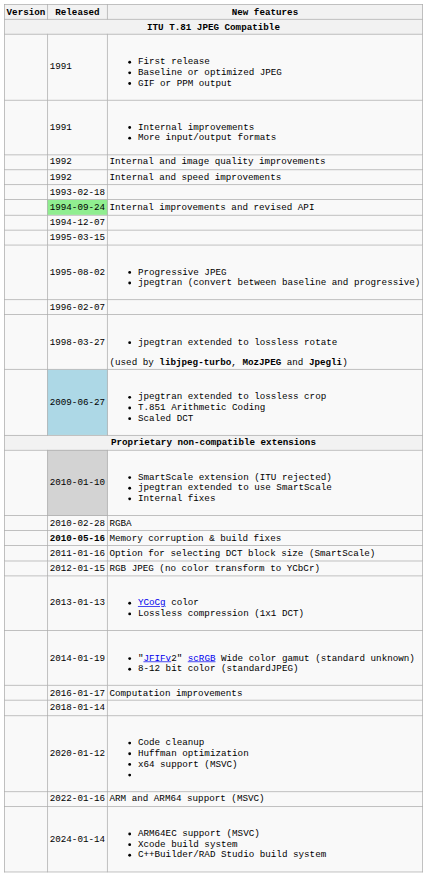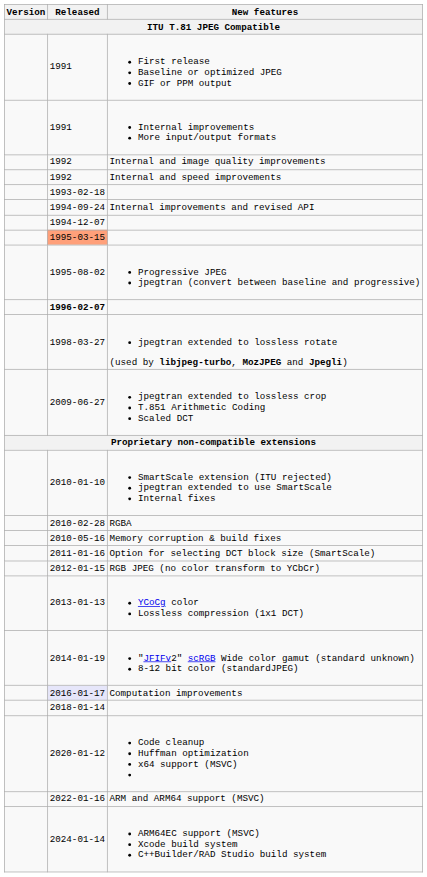(77, 207) lightgreen background -> (77, 207) no background
(77, 237) no background -> (77, 237) lightsalmon background
(77, 307) normal -> (77, 307) bold
(77, 402) lightblue background -> (77, 402) no background
(77, 483) lightgrey background -> (77, 483) no background
(77, 538) bold -> (77, 538) normal
(77, 693) no background -> (77, 693) lavender background
